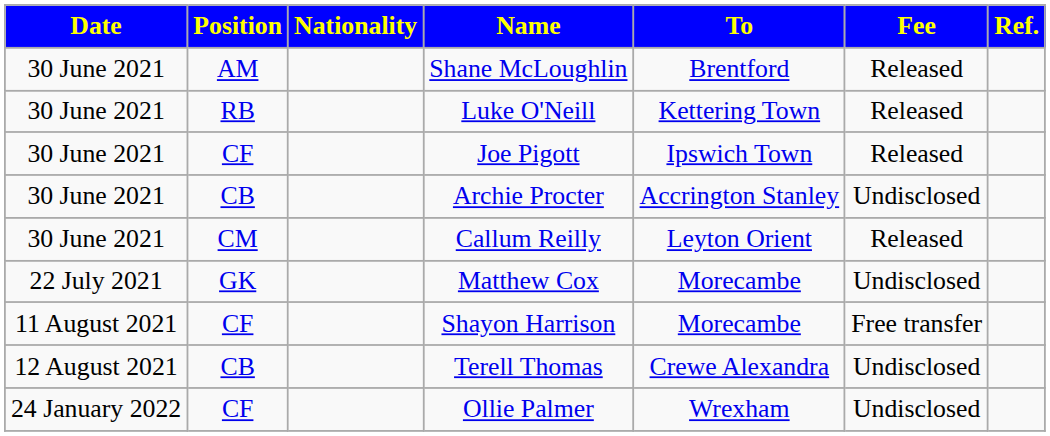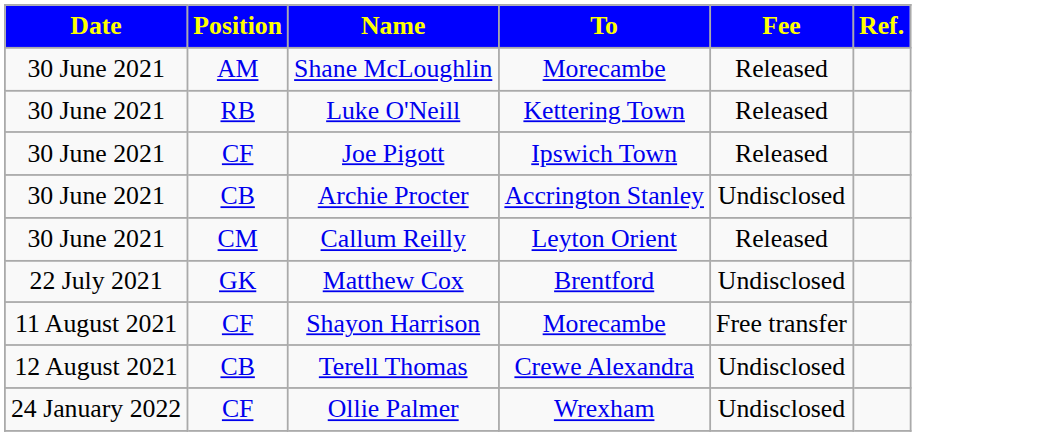- column: (356, 26)
(739, 68) Brentford -> (604, 68) Morecambe
(739, 281) Morecambe -> (604, 281) Brentford
